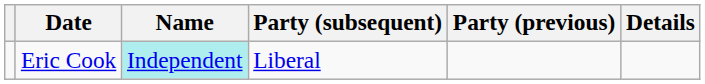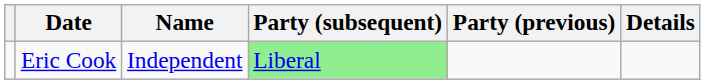(185, 60) paleturquoise background -> (185, 60) no background
(287, 60) no background -> (287, 60) lightgreen background
